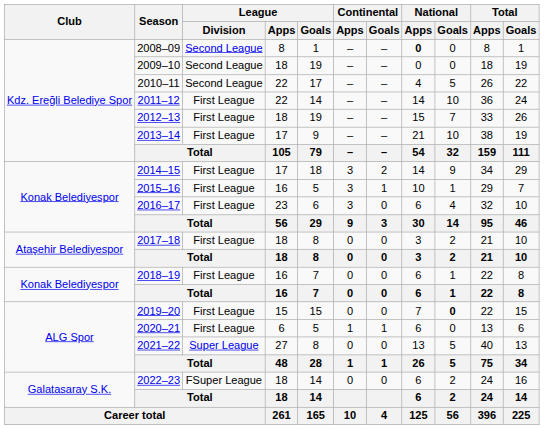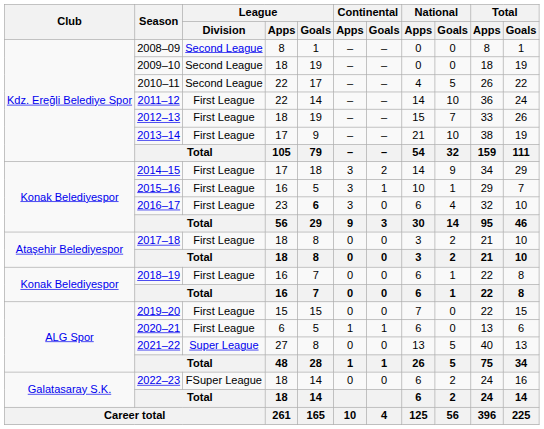(418, 48) bold -> (418, 48) normal
(316, 205) normal -> (316, 205) bold
(453, 310) bold -> (453, 310) normal
